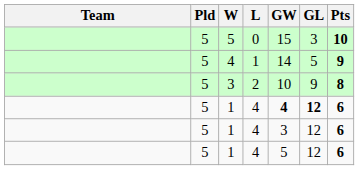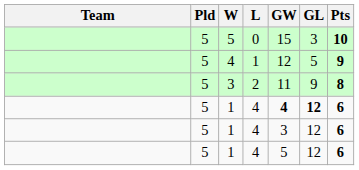(284, 61) 14 -> (284, 61) 12
(284, 84) 10 -> (284, 84) 11
